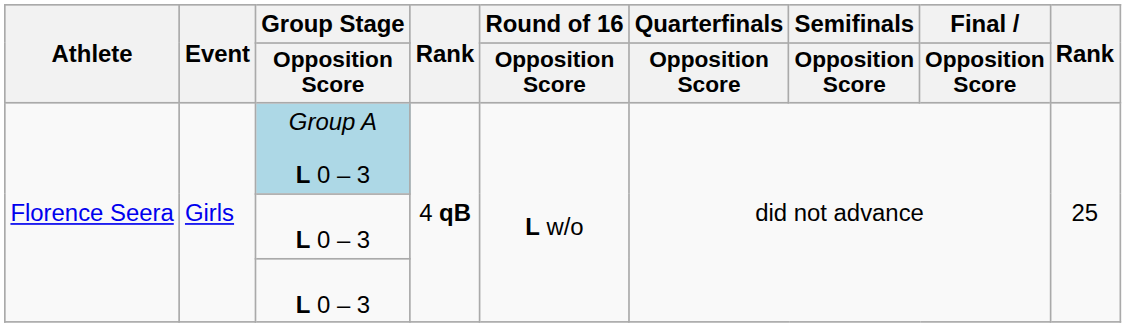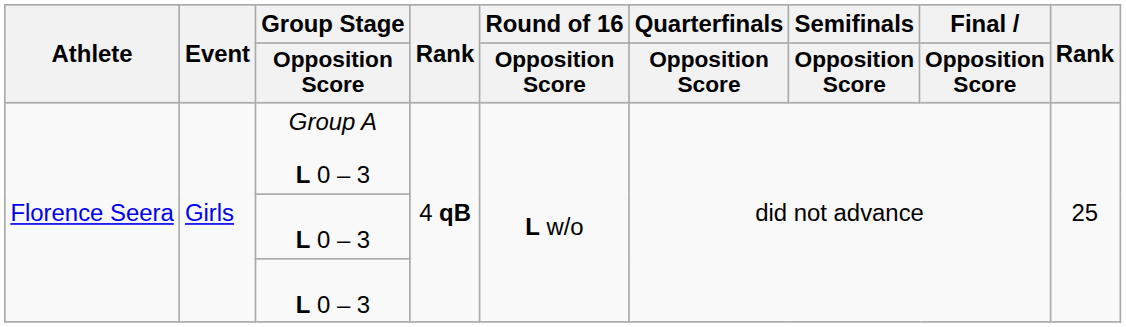(333, 149) lightblue background -> (333, 149) no background
